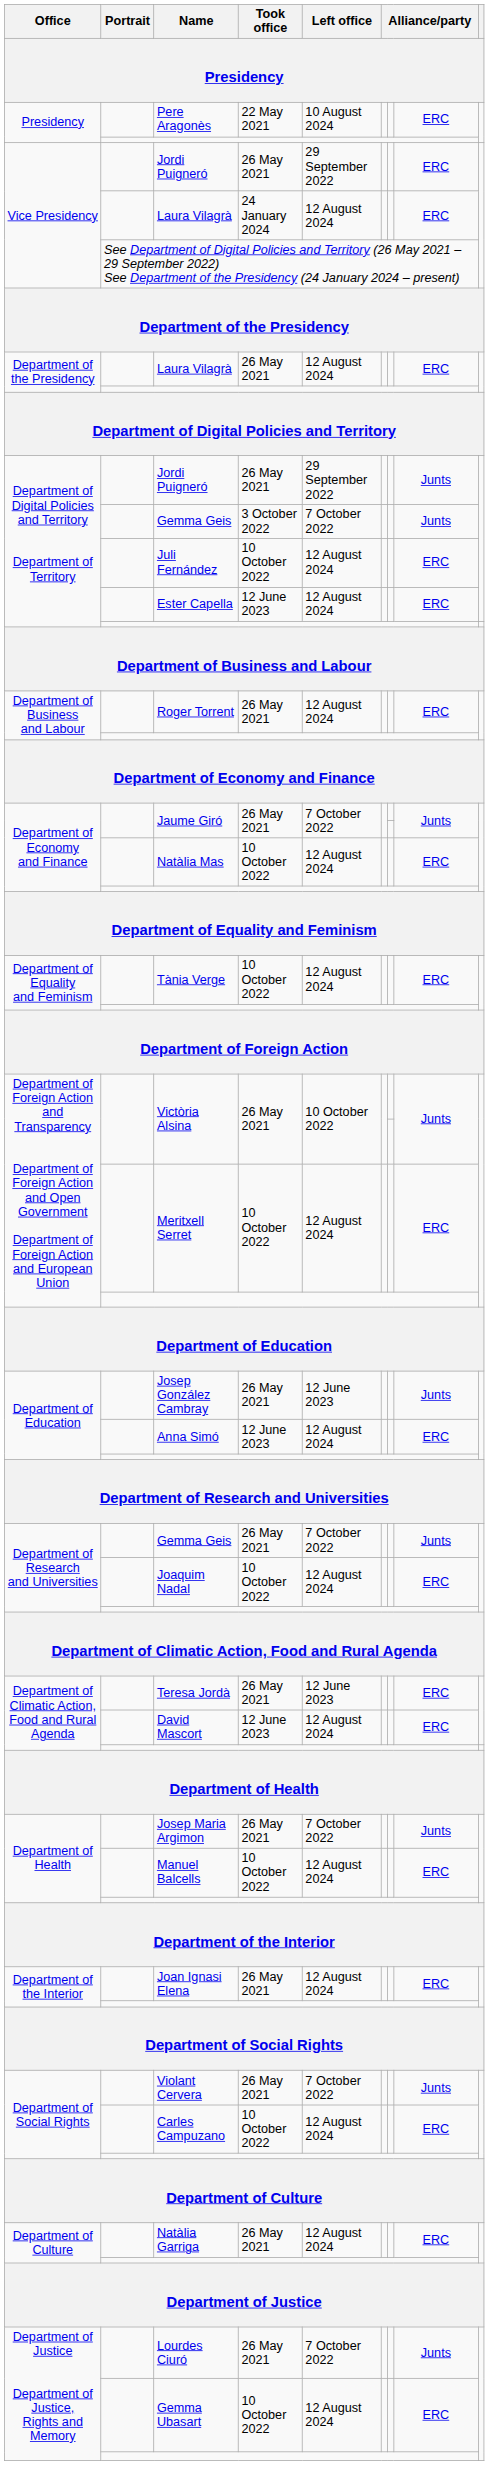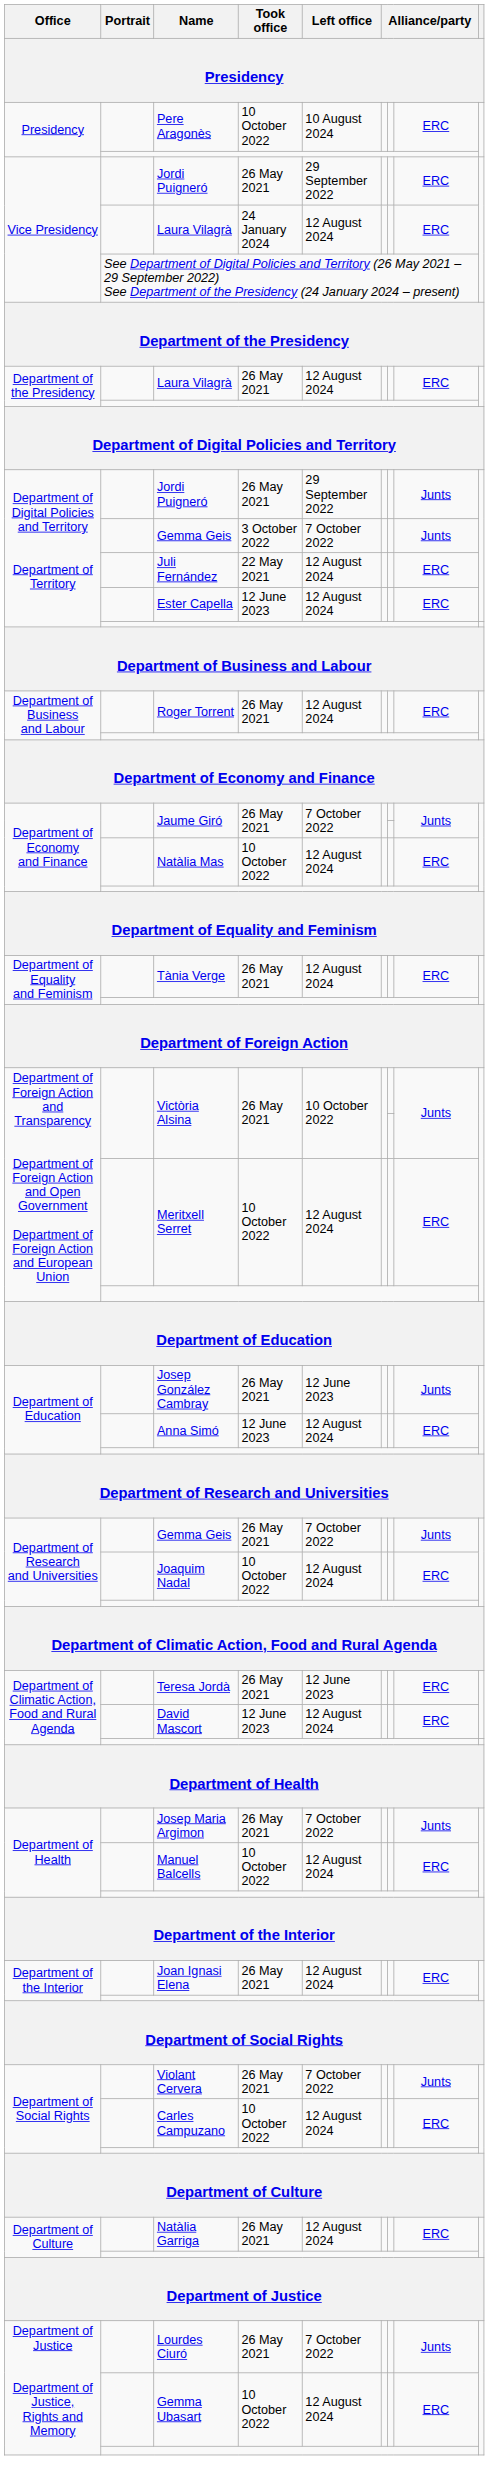(262, 119) 22 May 2021 -> (264, 126) 10 October 2022
(264, 562) 10 October 2022 -> (262, 570) 22 May 2021
(264, 980) 10 October 2022 -> (262, 976) 26 May 2021
